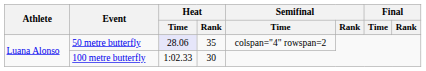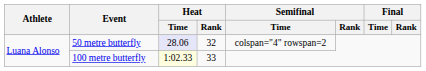(211, 43) 35 -> (211, 43) 32
(178, 58) no background -> (178, 58) lightyellow background
(211, 58) 30 -> (211, 58) 33
